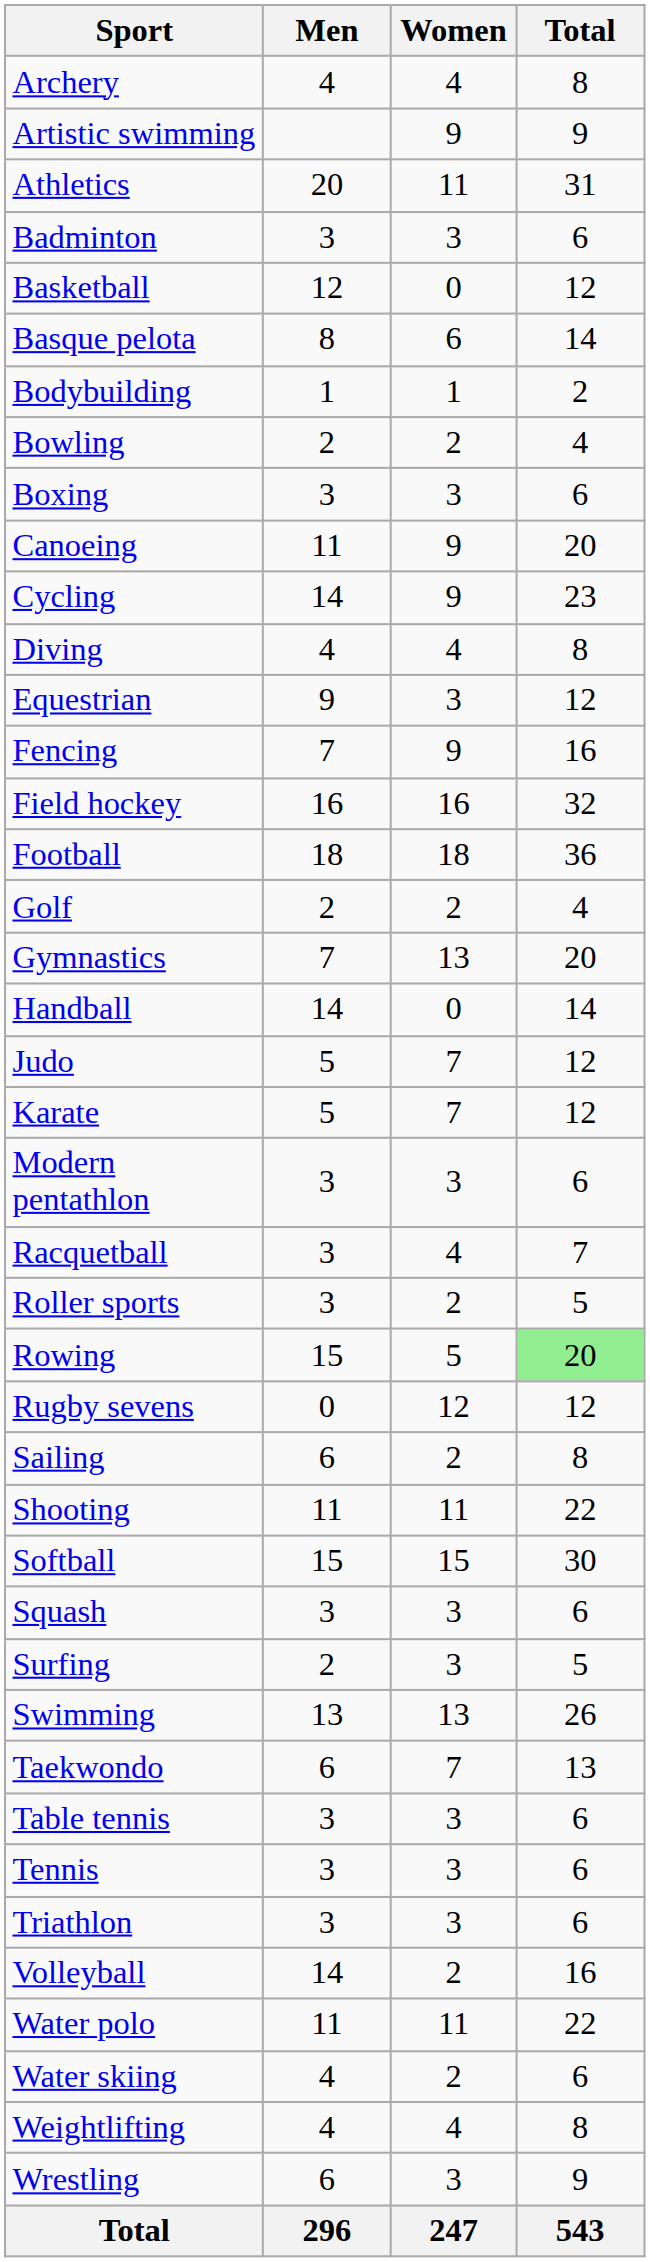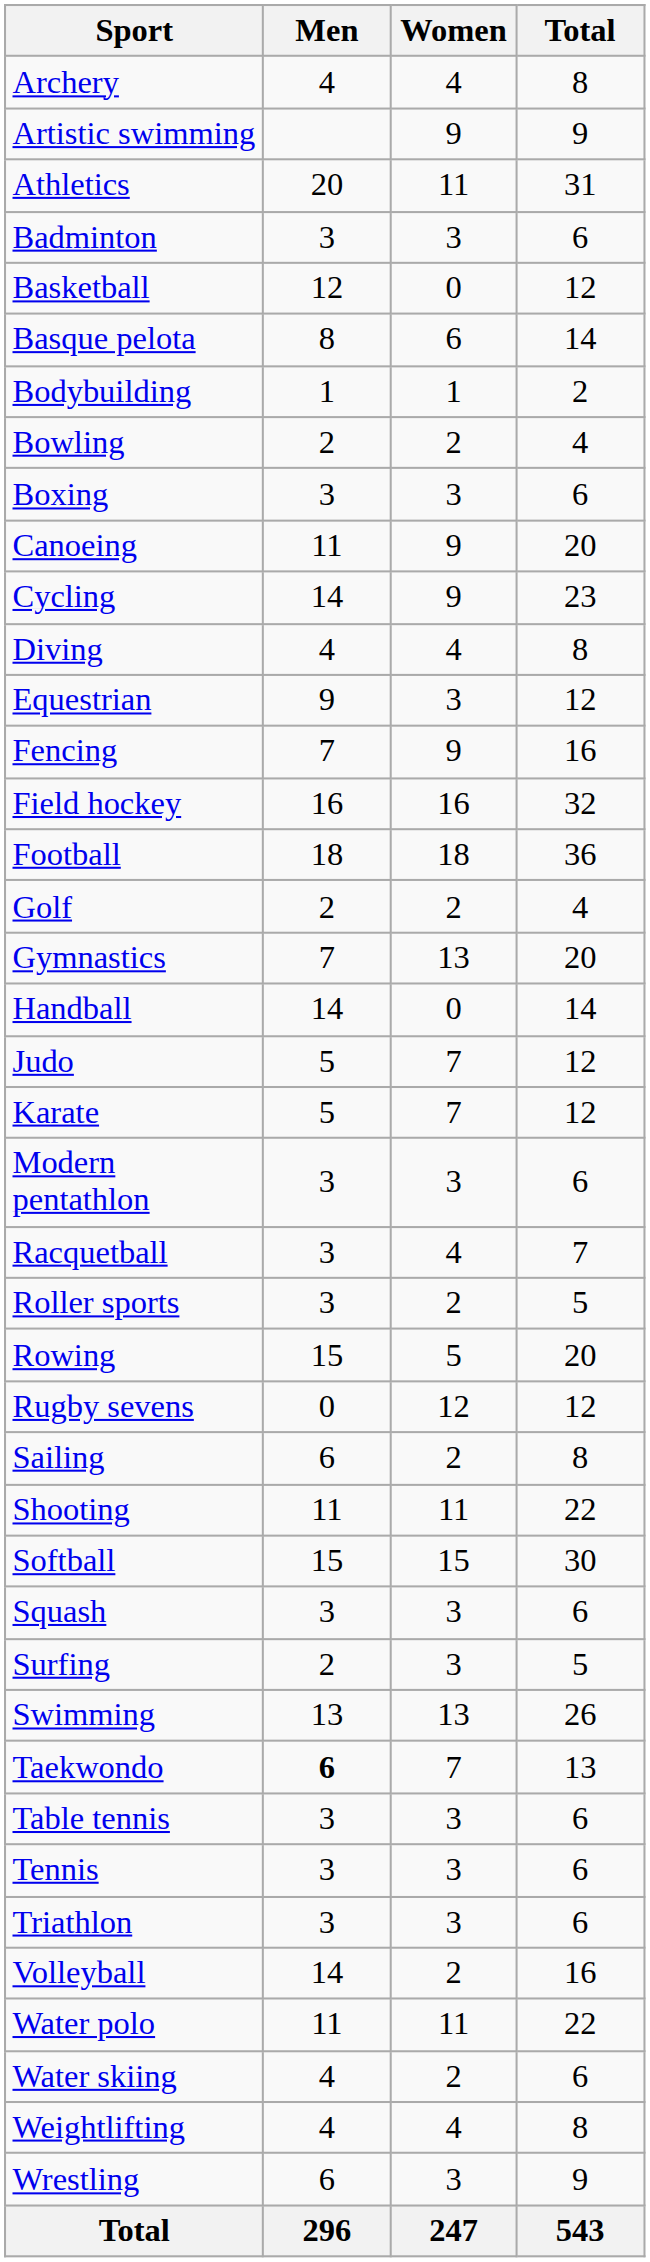(580, 1354) lightgreen background -> (580, 1354) no background
(327, 1766) normal -> (327, 1766) bold
